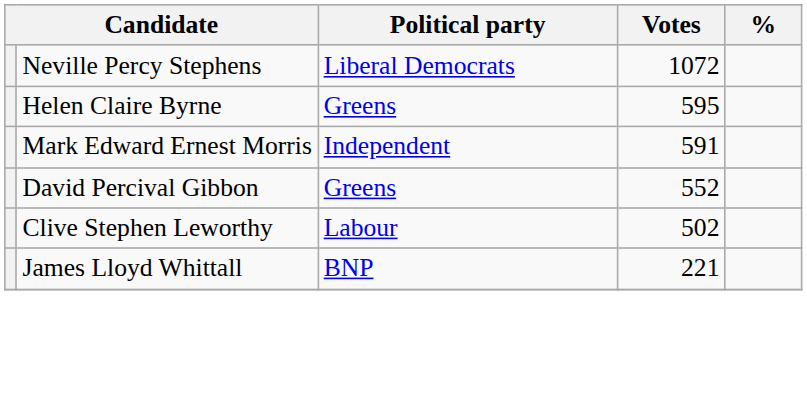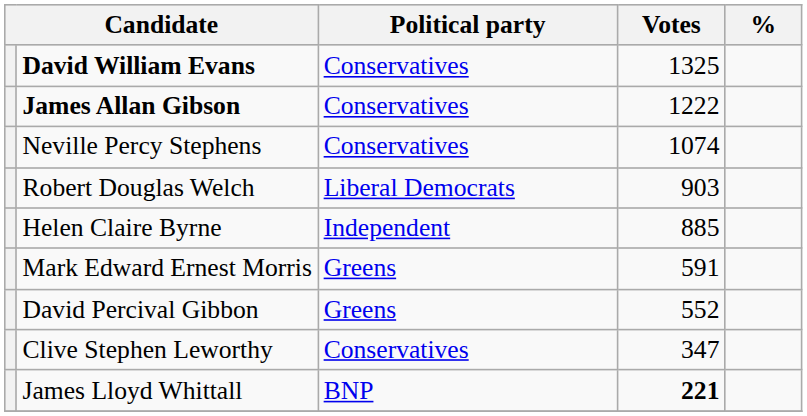+ row: (139, 65)
+ row: (131, 106)
(419, 65) Liberal Democrats -> (396, 146) Conservatives
(694, 65) 1072 -> (694, 146) 1074
+ row: (139, 187)
(360, 106) Greens -> (387, 227) Independent
(700, 106) 595 -> (700, 227) 885
(387, 146) Independent -> (360, 268) Greens
(361, 227) Labour -> (396, 349) Conservatives
(700, 227) 502 -> (700, 349) 347
(700, 268) normal -> (700, 390) bold
